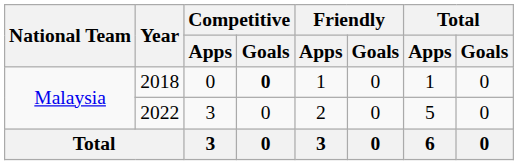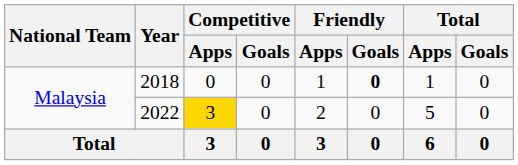(266, 81) bold -> (266, 81) normal
(375, 81) normal -> (375, 81) bold
(210, 112) no background -> (210, 112) gold background
